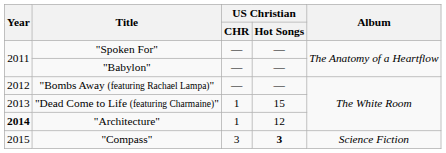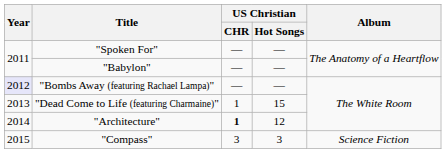(18, 85) no background -> (18, 85) lavender background
(18, 121) bold -> (18, 121) normal
(237, 121) normal -> (237, 121) bold
(279, 139) bold -> (279, 139) normal
